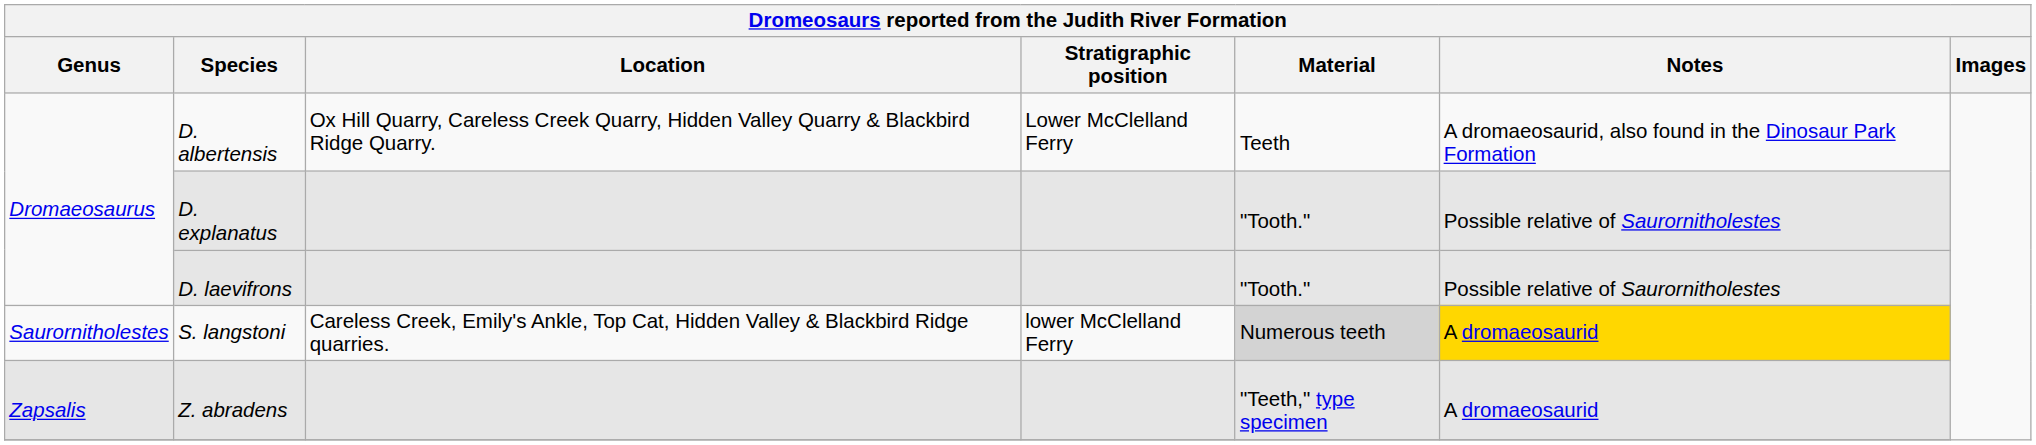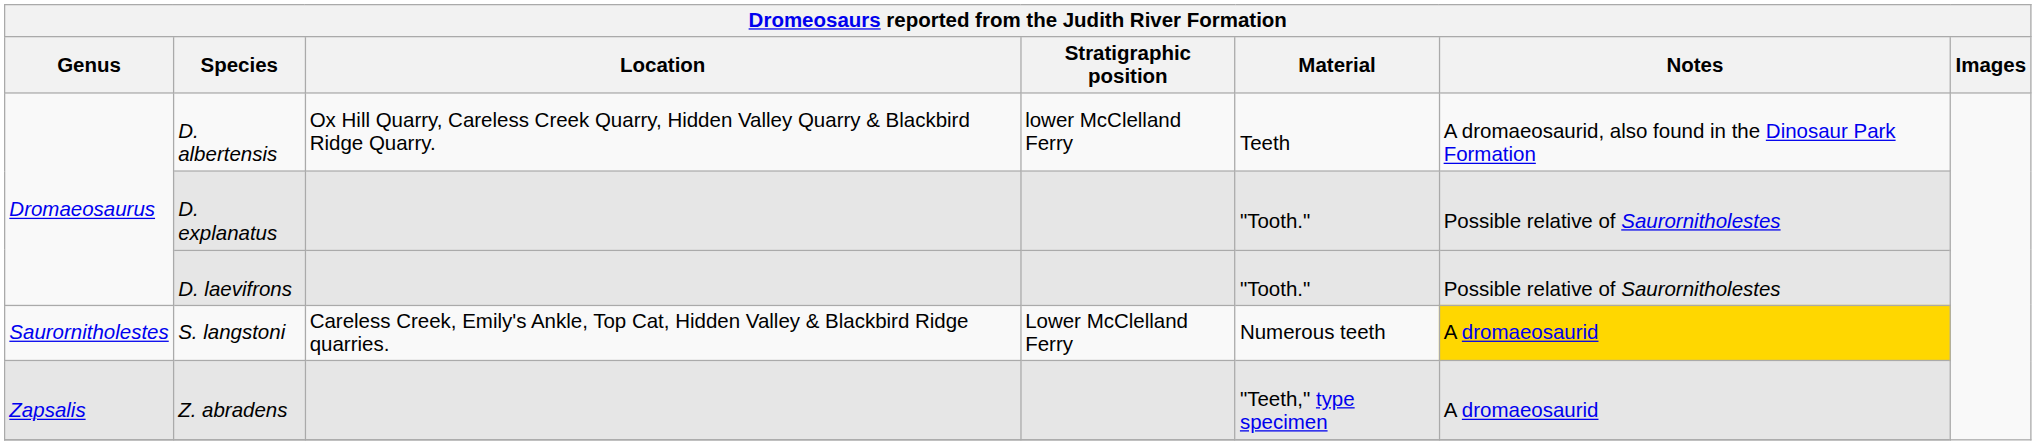(1107, 131) Lower McClelland Ferry -> (1103, 131) lower McClelland Ferry
(1103, 332) lower McClelland Ferry -> (1107, 332) Lower McClelland Ferry
(1313, 332) lightgrey background -> (1313, 332) no background
